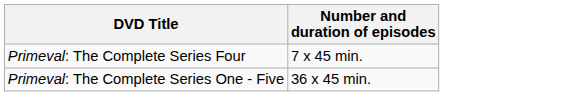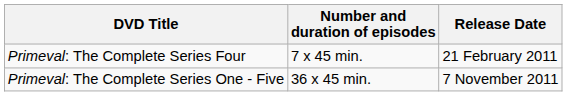+ column: (500, 24)
